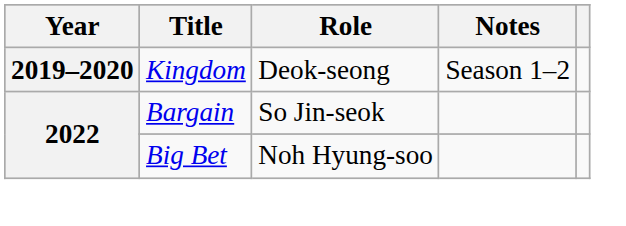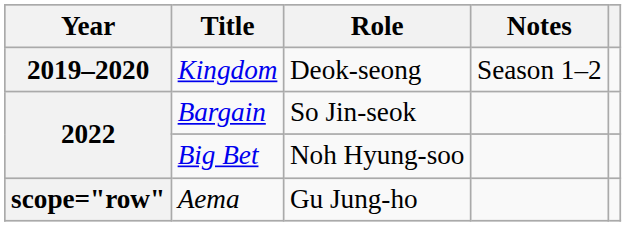+ row: (209, 198)
